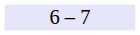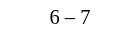(70, 17) lavender background -> (70, 17) no background
